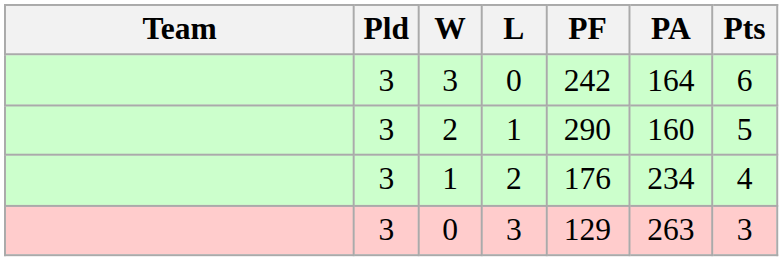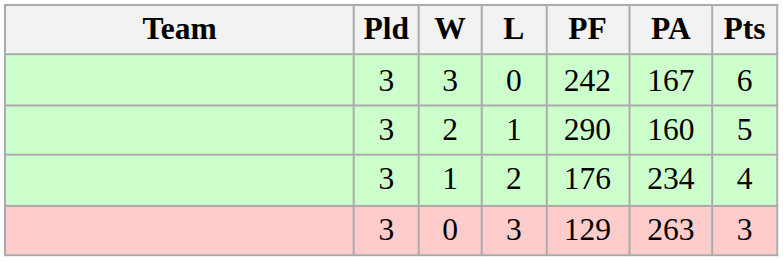(671, 79) 164 -> (671, 79) 167
